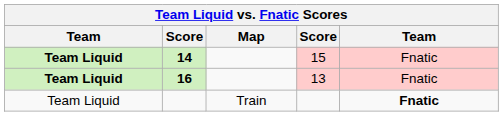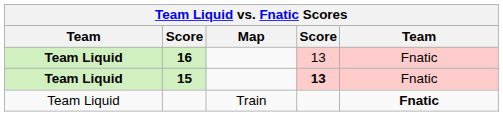(184, 57) 14 -> (184, 57) 16
(318, 57) 15 -> (318, 57) 13
(184, 79) 16 -> (184, 79) 15
(318, 79) normal -> (318, 79) bold
